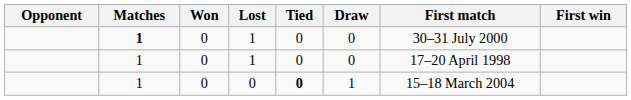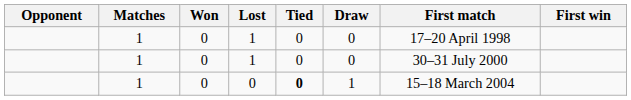(139, 38) bold -> (139, 38) normal
(460, 38) 30–31 July 2000 -> (460, 38) 17–20 April 1998
(460, 60) 17–20 April 1998 -> (460, 60) 30–31 July 2000
